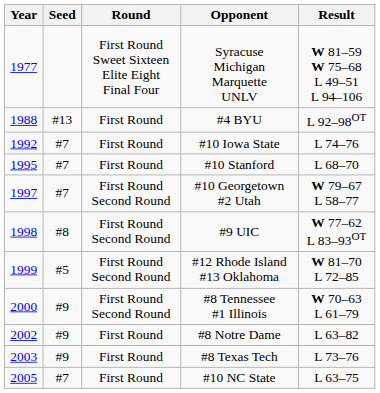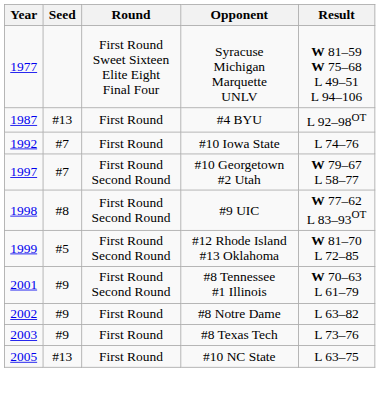(24, 120) 1988 -> (24, 120) 1987
- row: (239, 164)
(24, 306) 2000 -> (24, 285) 2001
(62, 377) #7 -> (62, 356) #13
